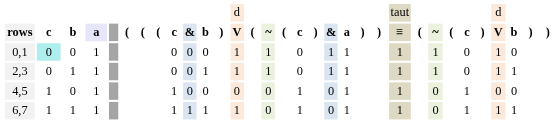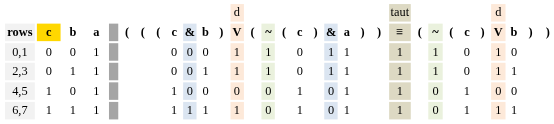(49, 32) no background -> (49, 32) gold background
(96, 32) lavender background -> (96, 32) no background
(49, 51) paleturquoise background -> (49, 51) no background
